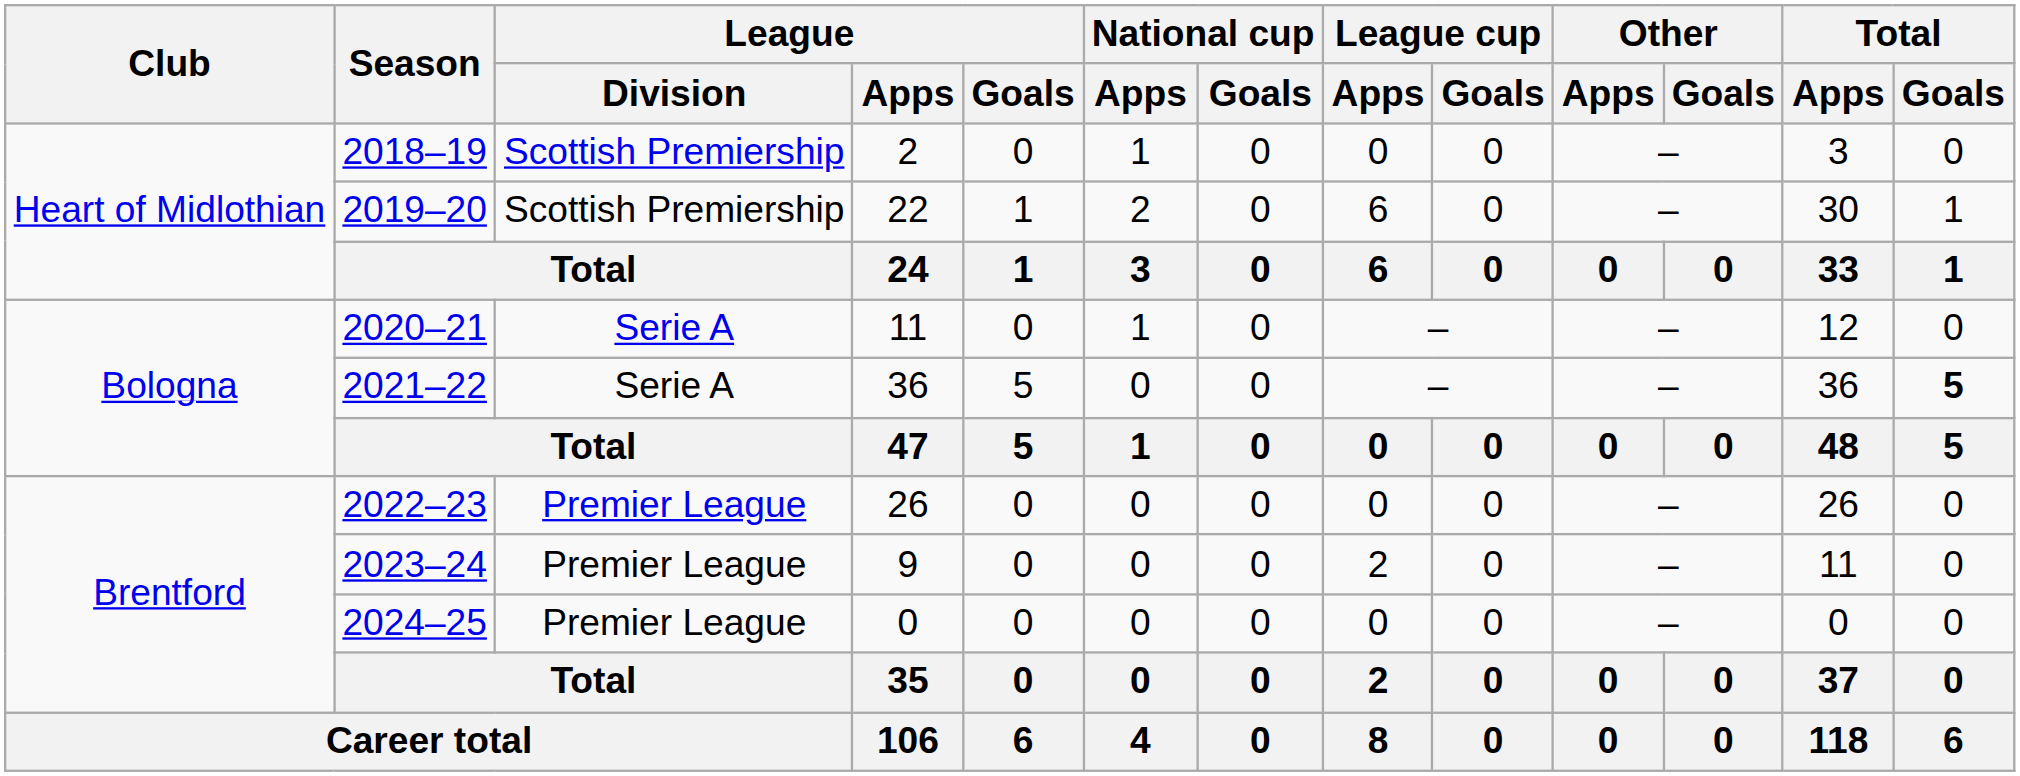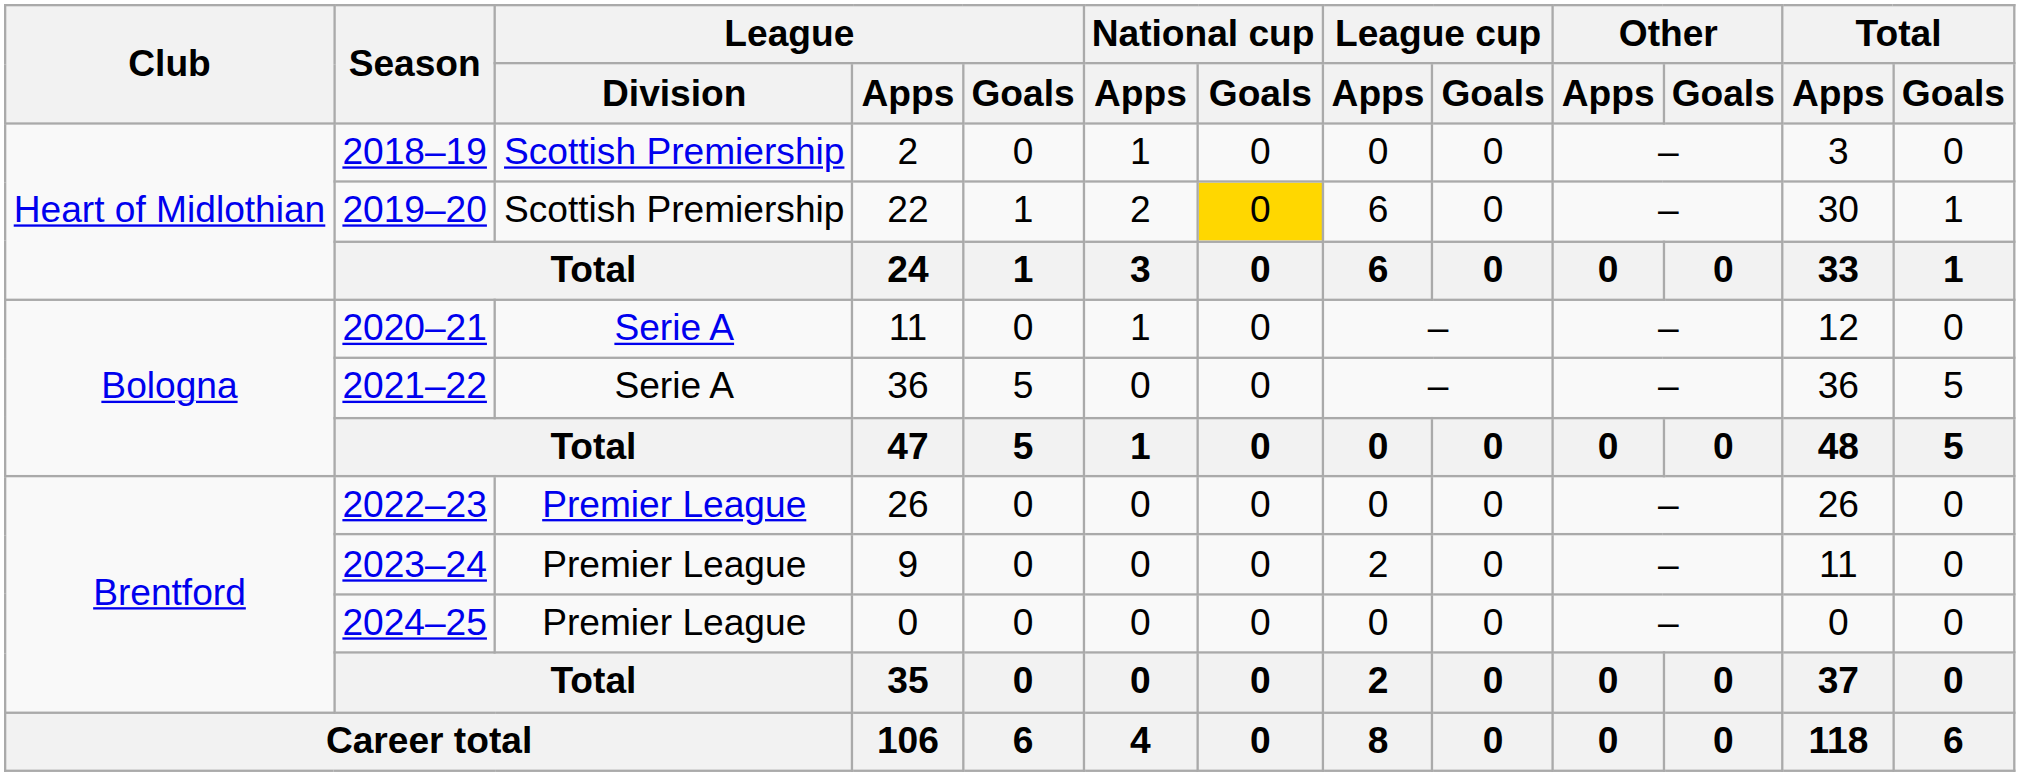(1260, 210) no background -> (1260, 210) gold background
(1953, 387) bold -> (1953, 387) normal
